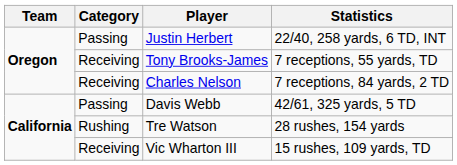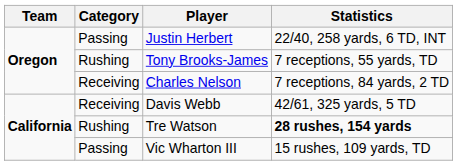(109, 60) Receiving -> (104, 60) Rushing
(103, 104) Passing -> (109, 104) Receiving
(339, 126) normal -> (343, 126) bold
(109, 148) Receiving -> (103, 148) Passing
